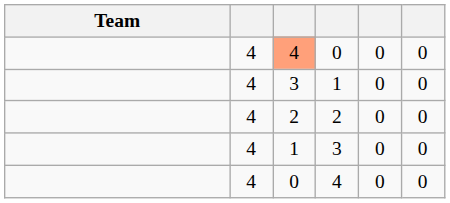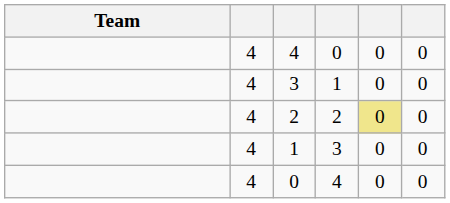(294, 52) lightsalmon background -> (294, 52) no background
(380, 117) no background -> (380, 117) khaki background
